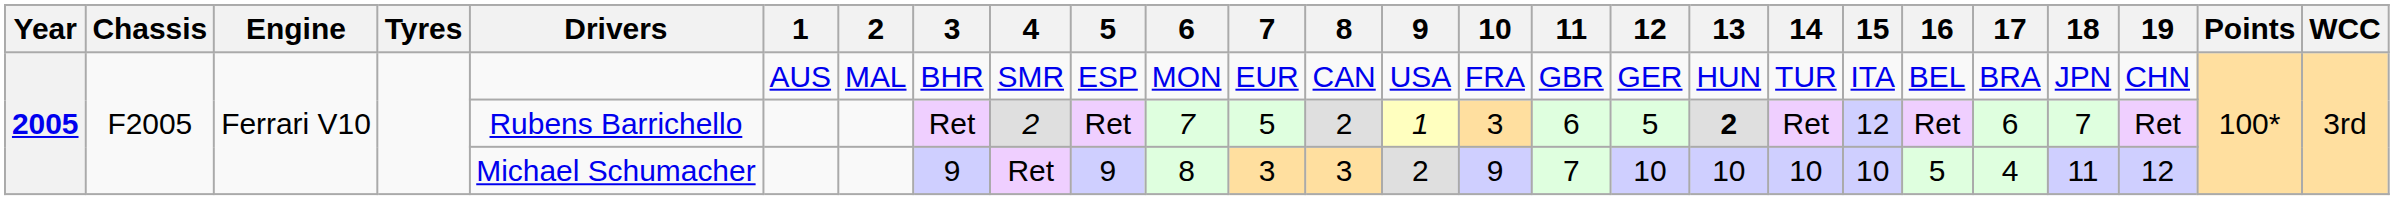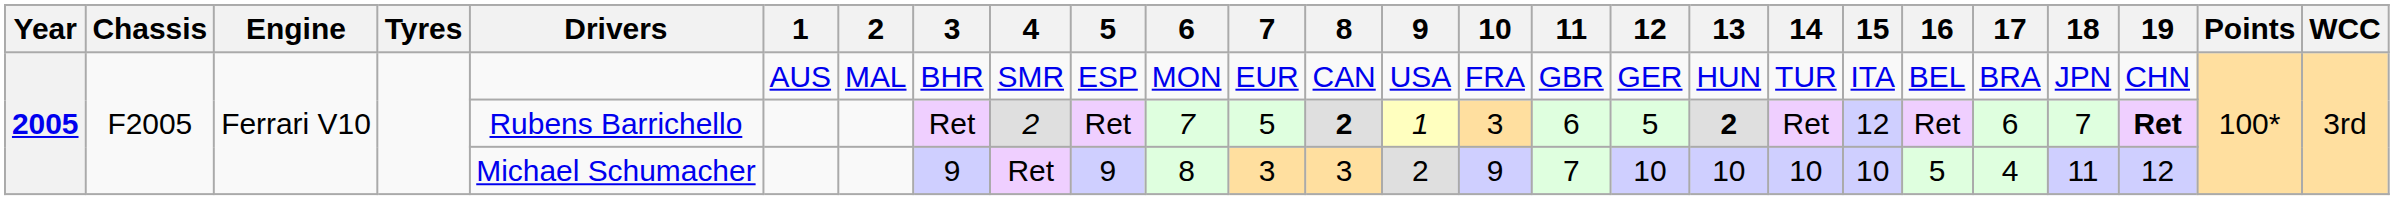(1344, 124) normal -> (1344, 124) bold
(2158, 124) normal -> (2158, 124) bold
